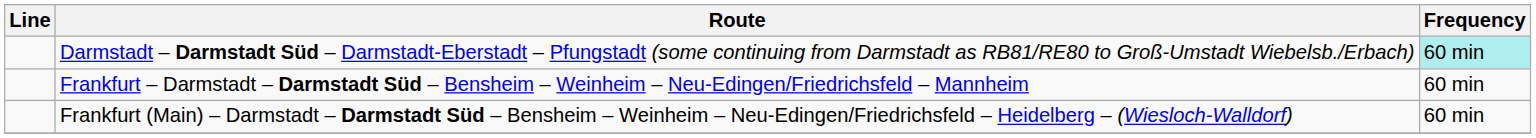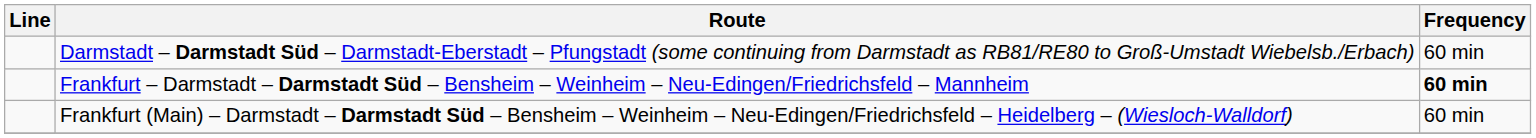(1454, 52) paleturquoise background -> (1454, 52) no background
(1454, 84) normal -> (1456, 84) bold
